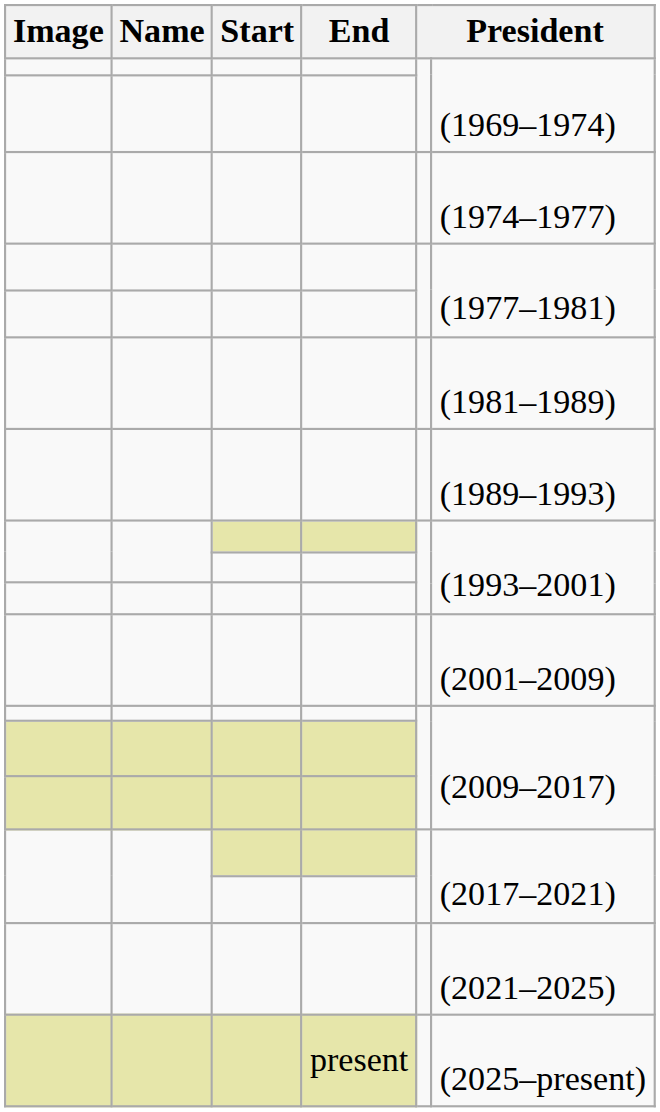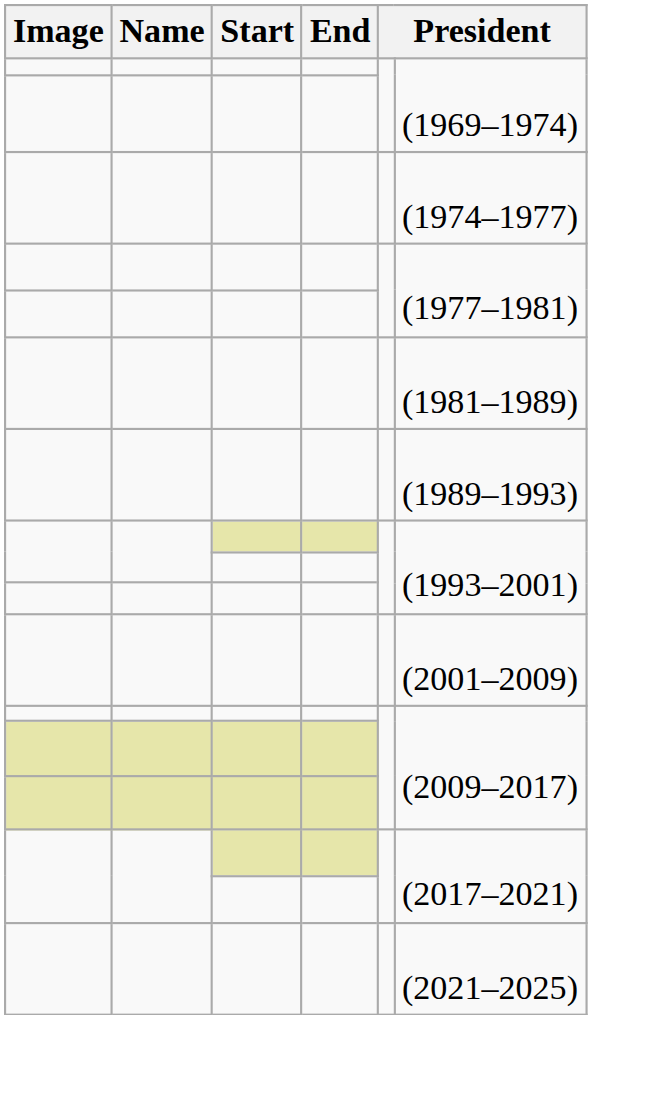- row: (58, 1061)
